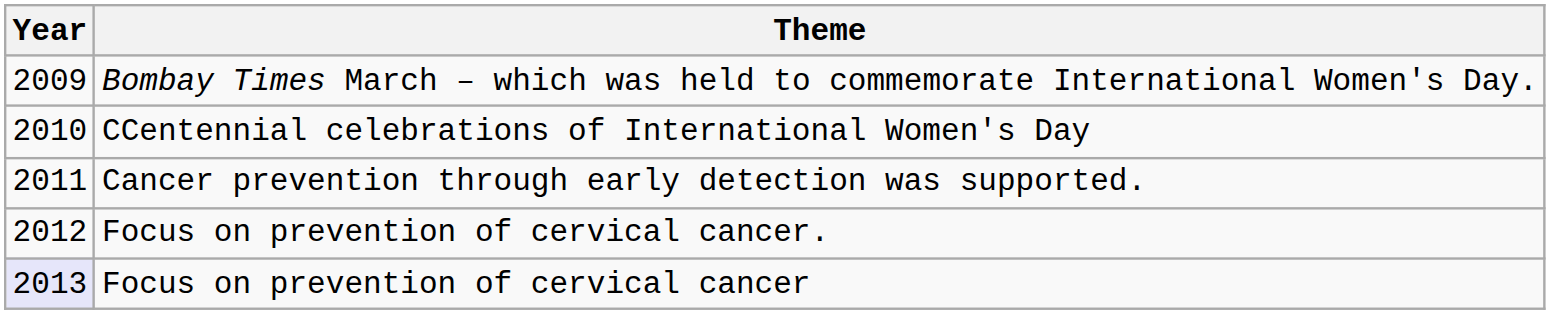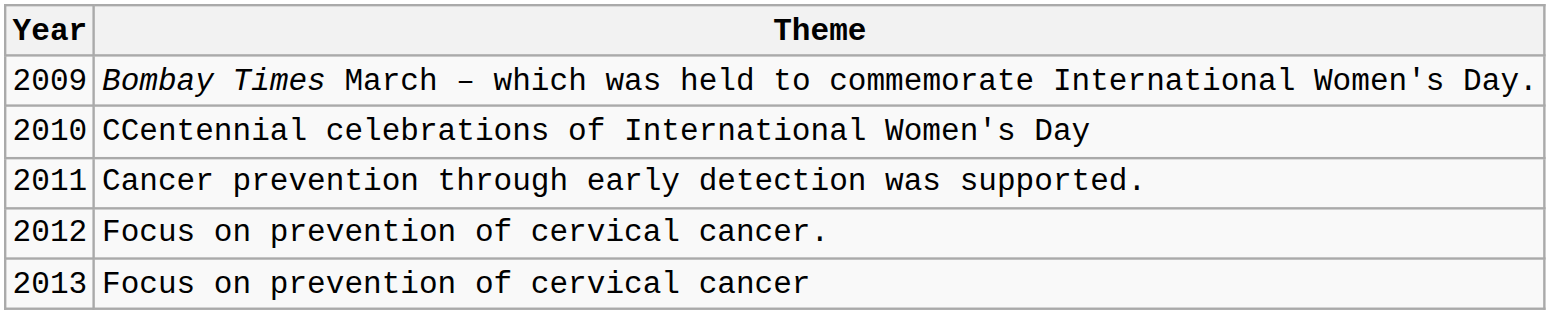(50, 284) lavender background -> (50, 284) no background
